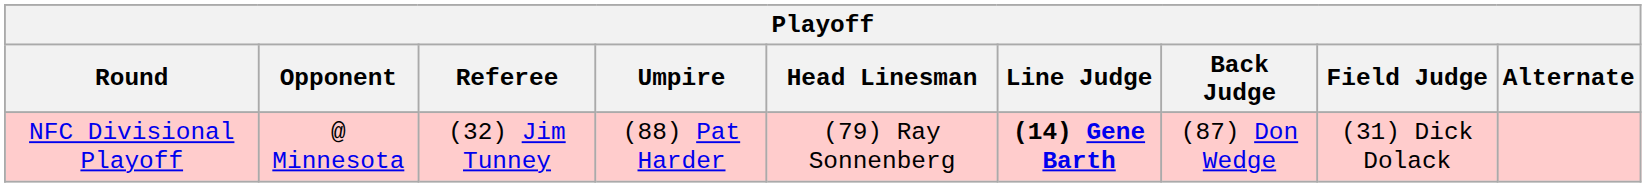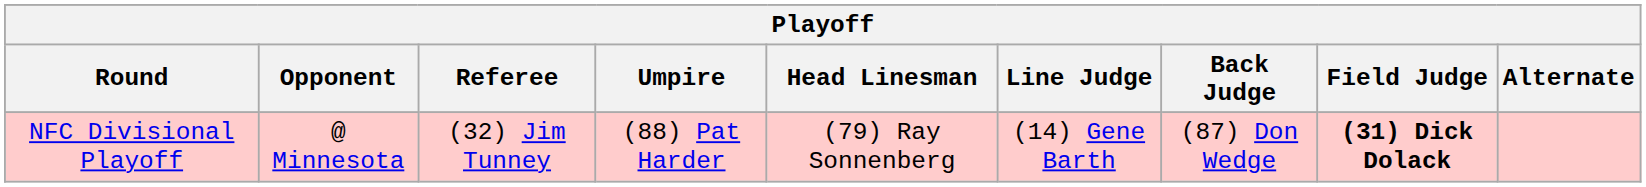(1079, 147) bold -> (1079, 147) normal
(1407, 147) normal -> (1407, 147) bold
